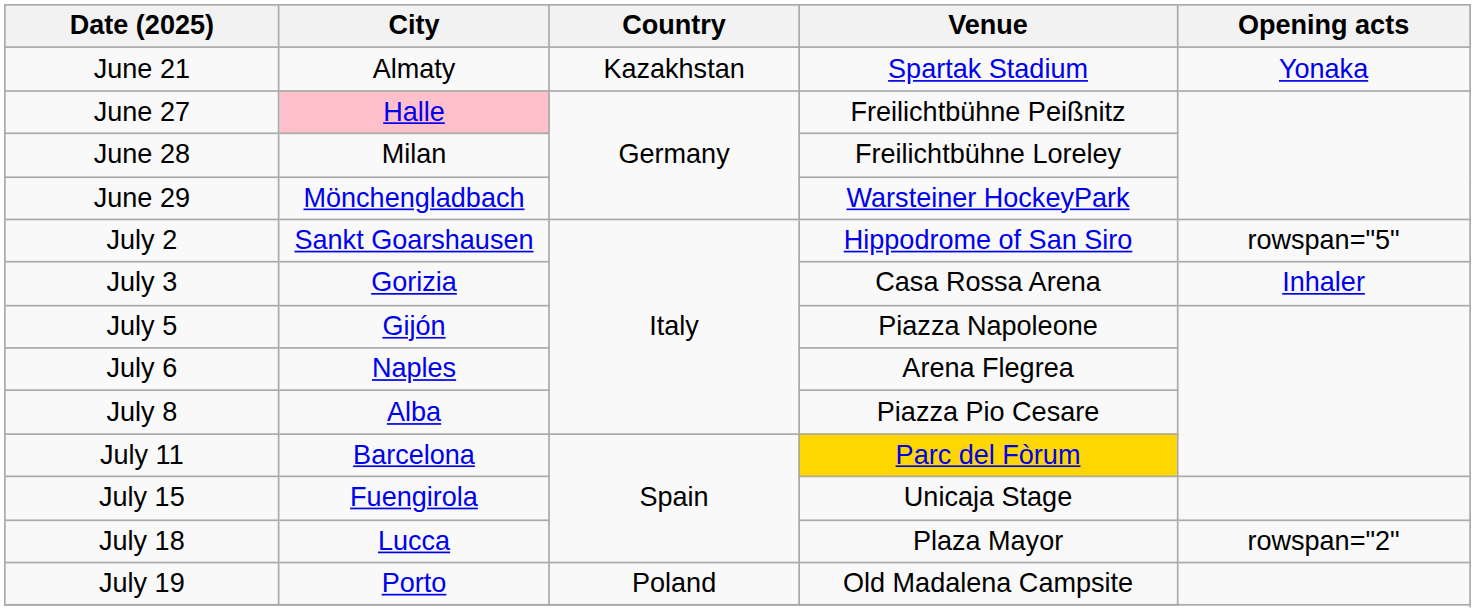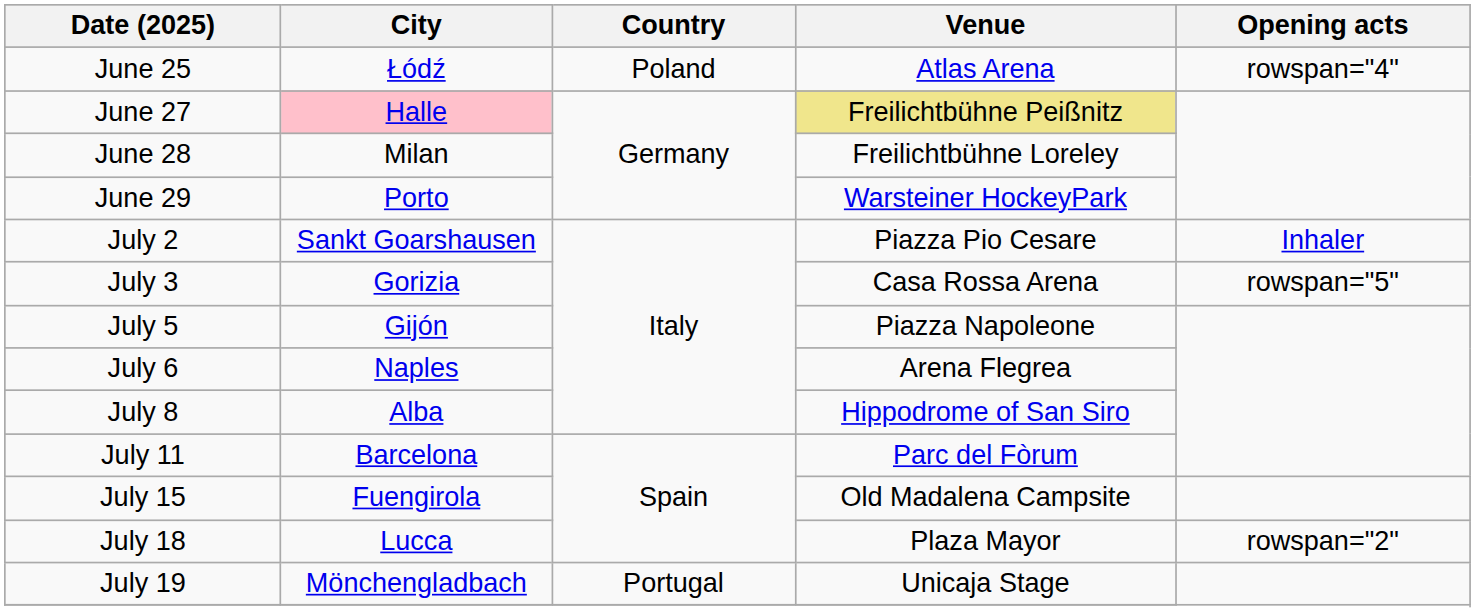- row: (142, 68)
+ row: (143, 68)
(988, 111) no background -> (985, 111) khaki background
(414, 197) Mönchengladbach -> (416, 197) Porto
(988, 240) Hippodrome of San Siro -> (985, 240) Piazza Pio Cesare
(1324, 240) rowspan="5" -> (1323, 240) Inhaler
(1324, 283) Inhaler -> (1323, 283) rowspan="5"
(988, 411) Piazza Pio Cesare -> (985, 411) Hippodrome of San Siro
(988, 454) gold background -> (985, 454) no background
(988, 497) Unicaja Stage -> (985, 497) Old Madalena Campsite
(414, 583) Porto -> (416, 583) Mönchengladbach
(674, 583) Poland -> (673, 583) Portugal
(988, 583) Old Madalena Campsite -> (985, 583) Unicaja Stage
